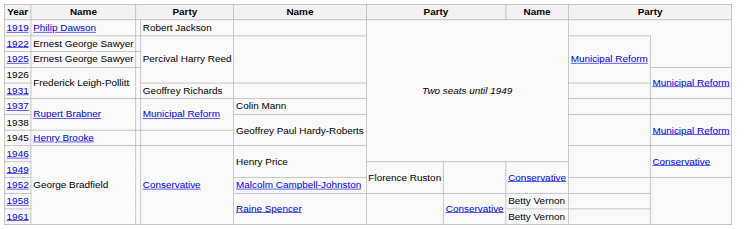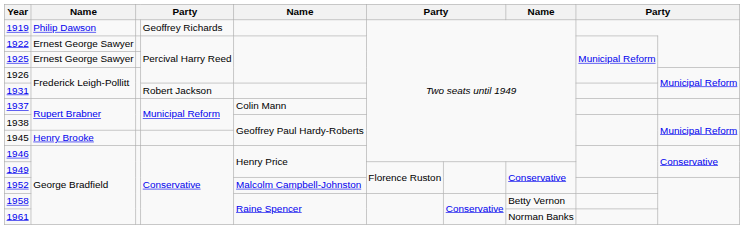(177, 28) Robert Jackson -> (183, 28) Geoffrey Richards
(183, 91) Geoffrey Richards -> (177, 91) Robert Jackson
(537, 216) Betty Vernon -> (541, 216) Norman Banks
